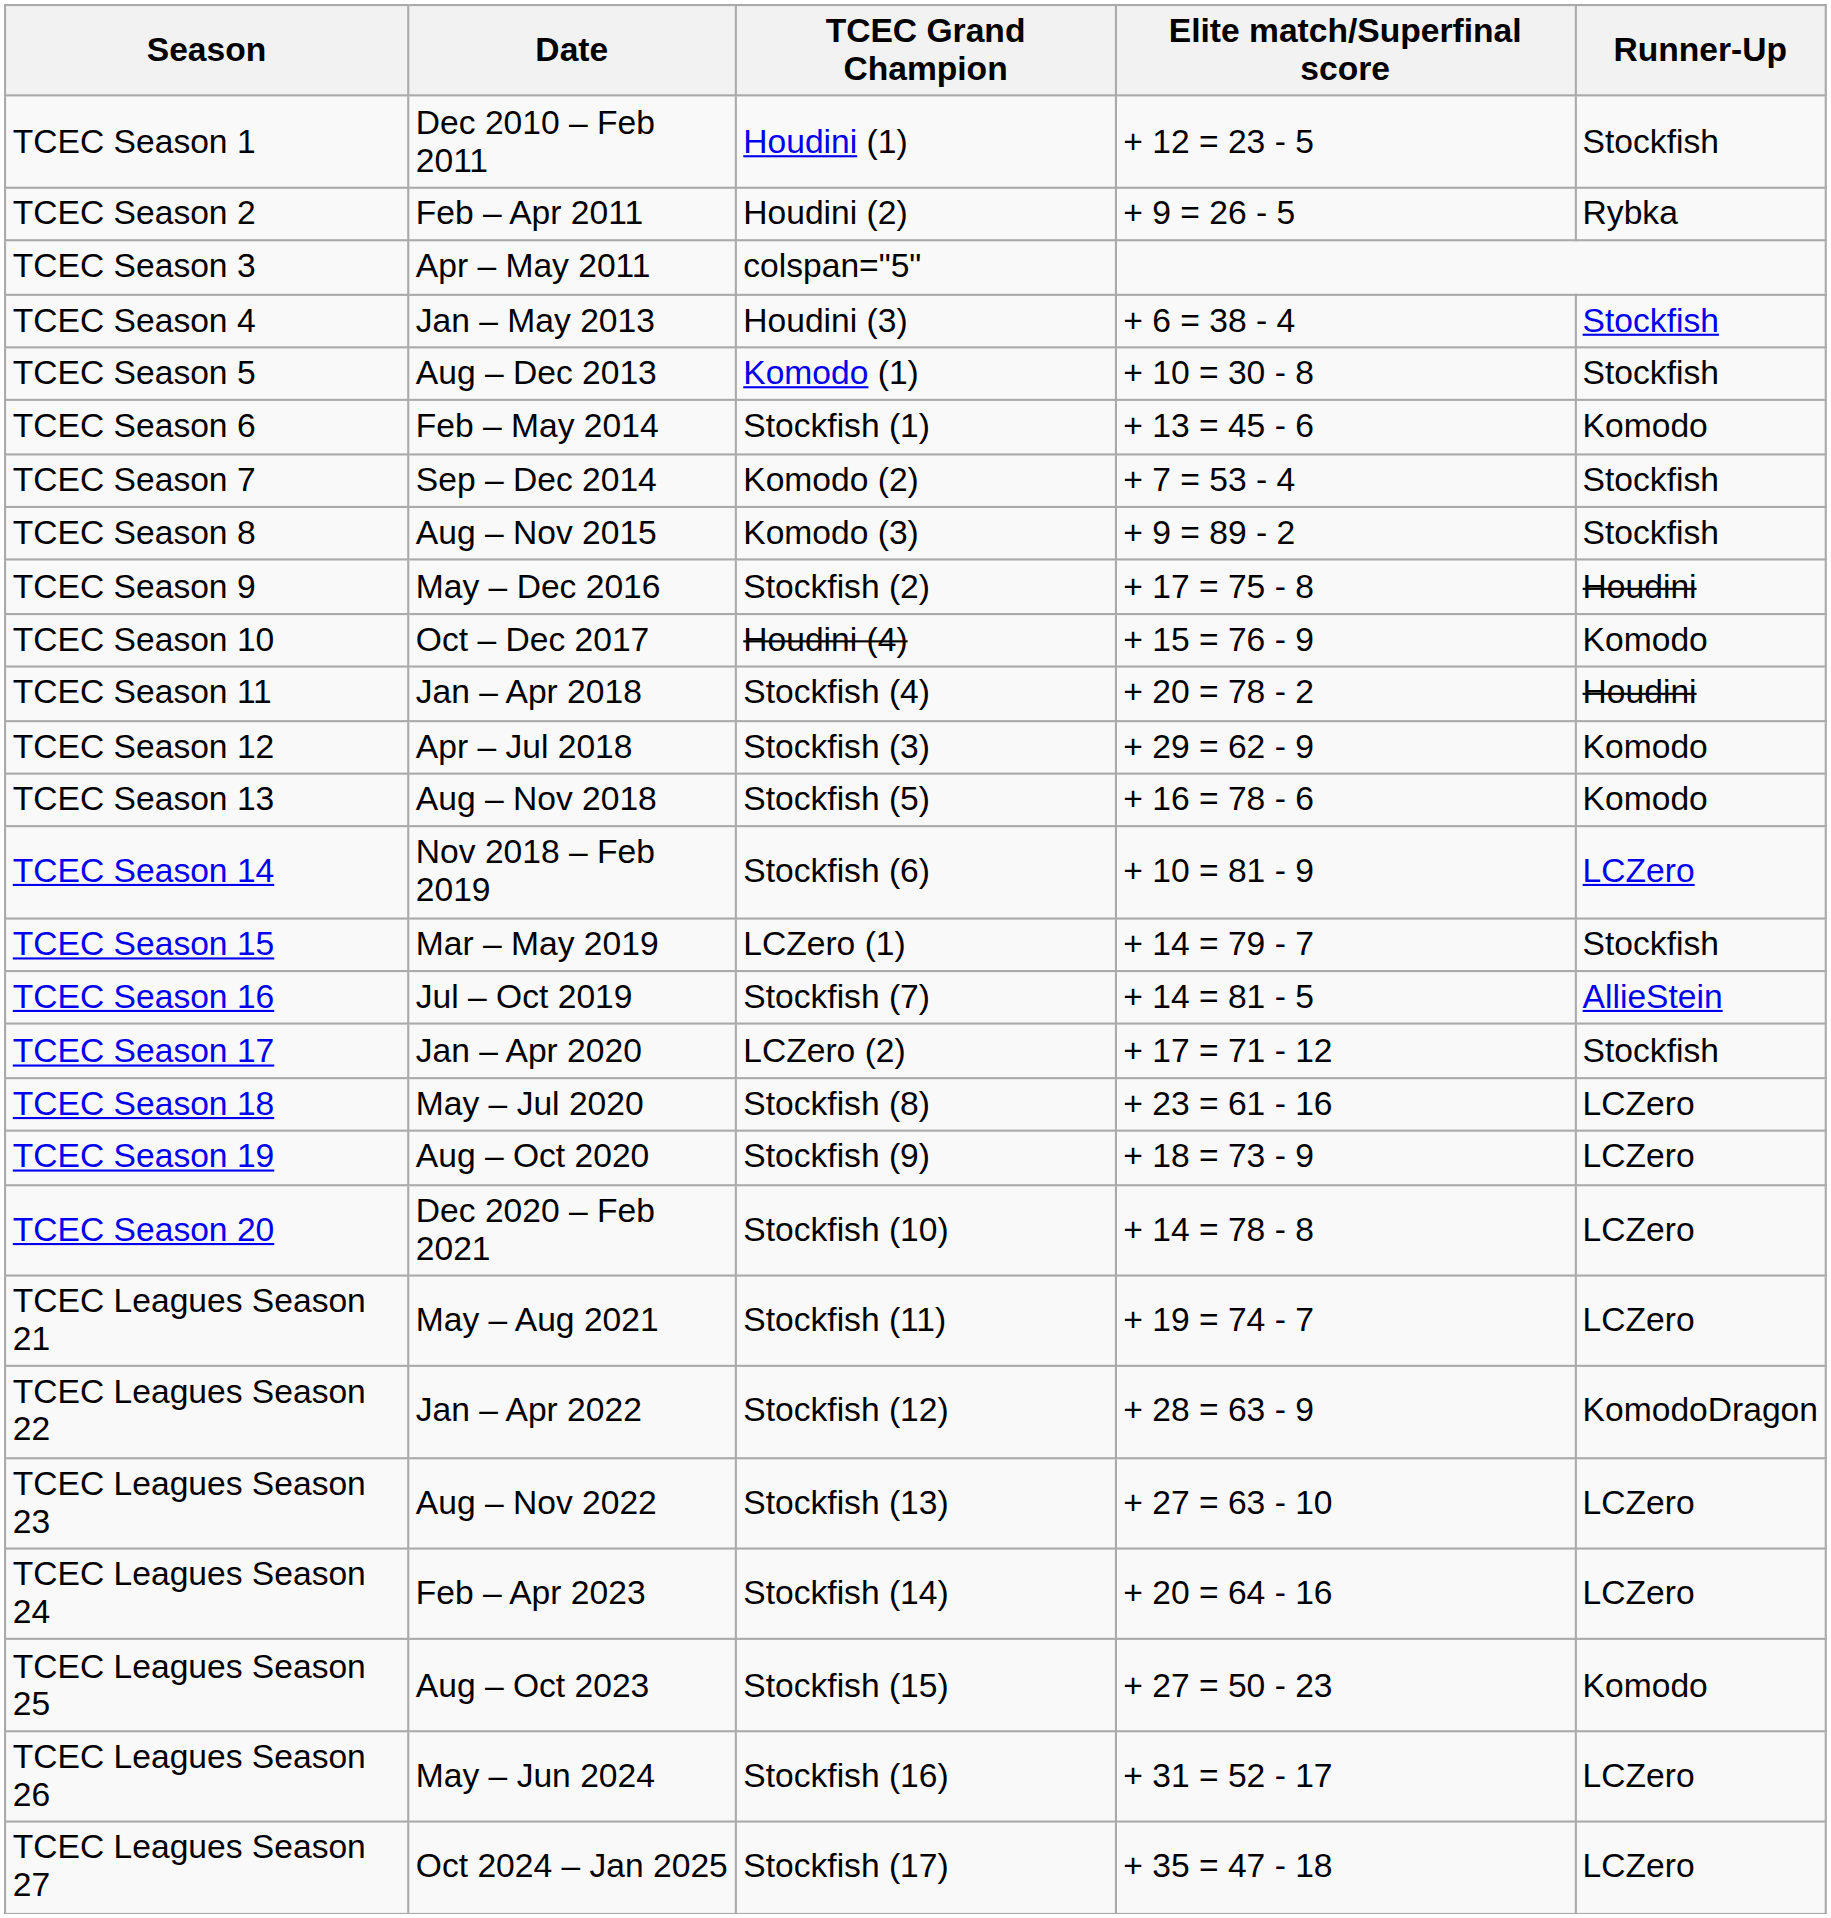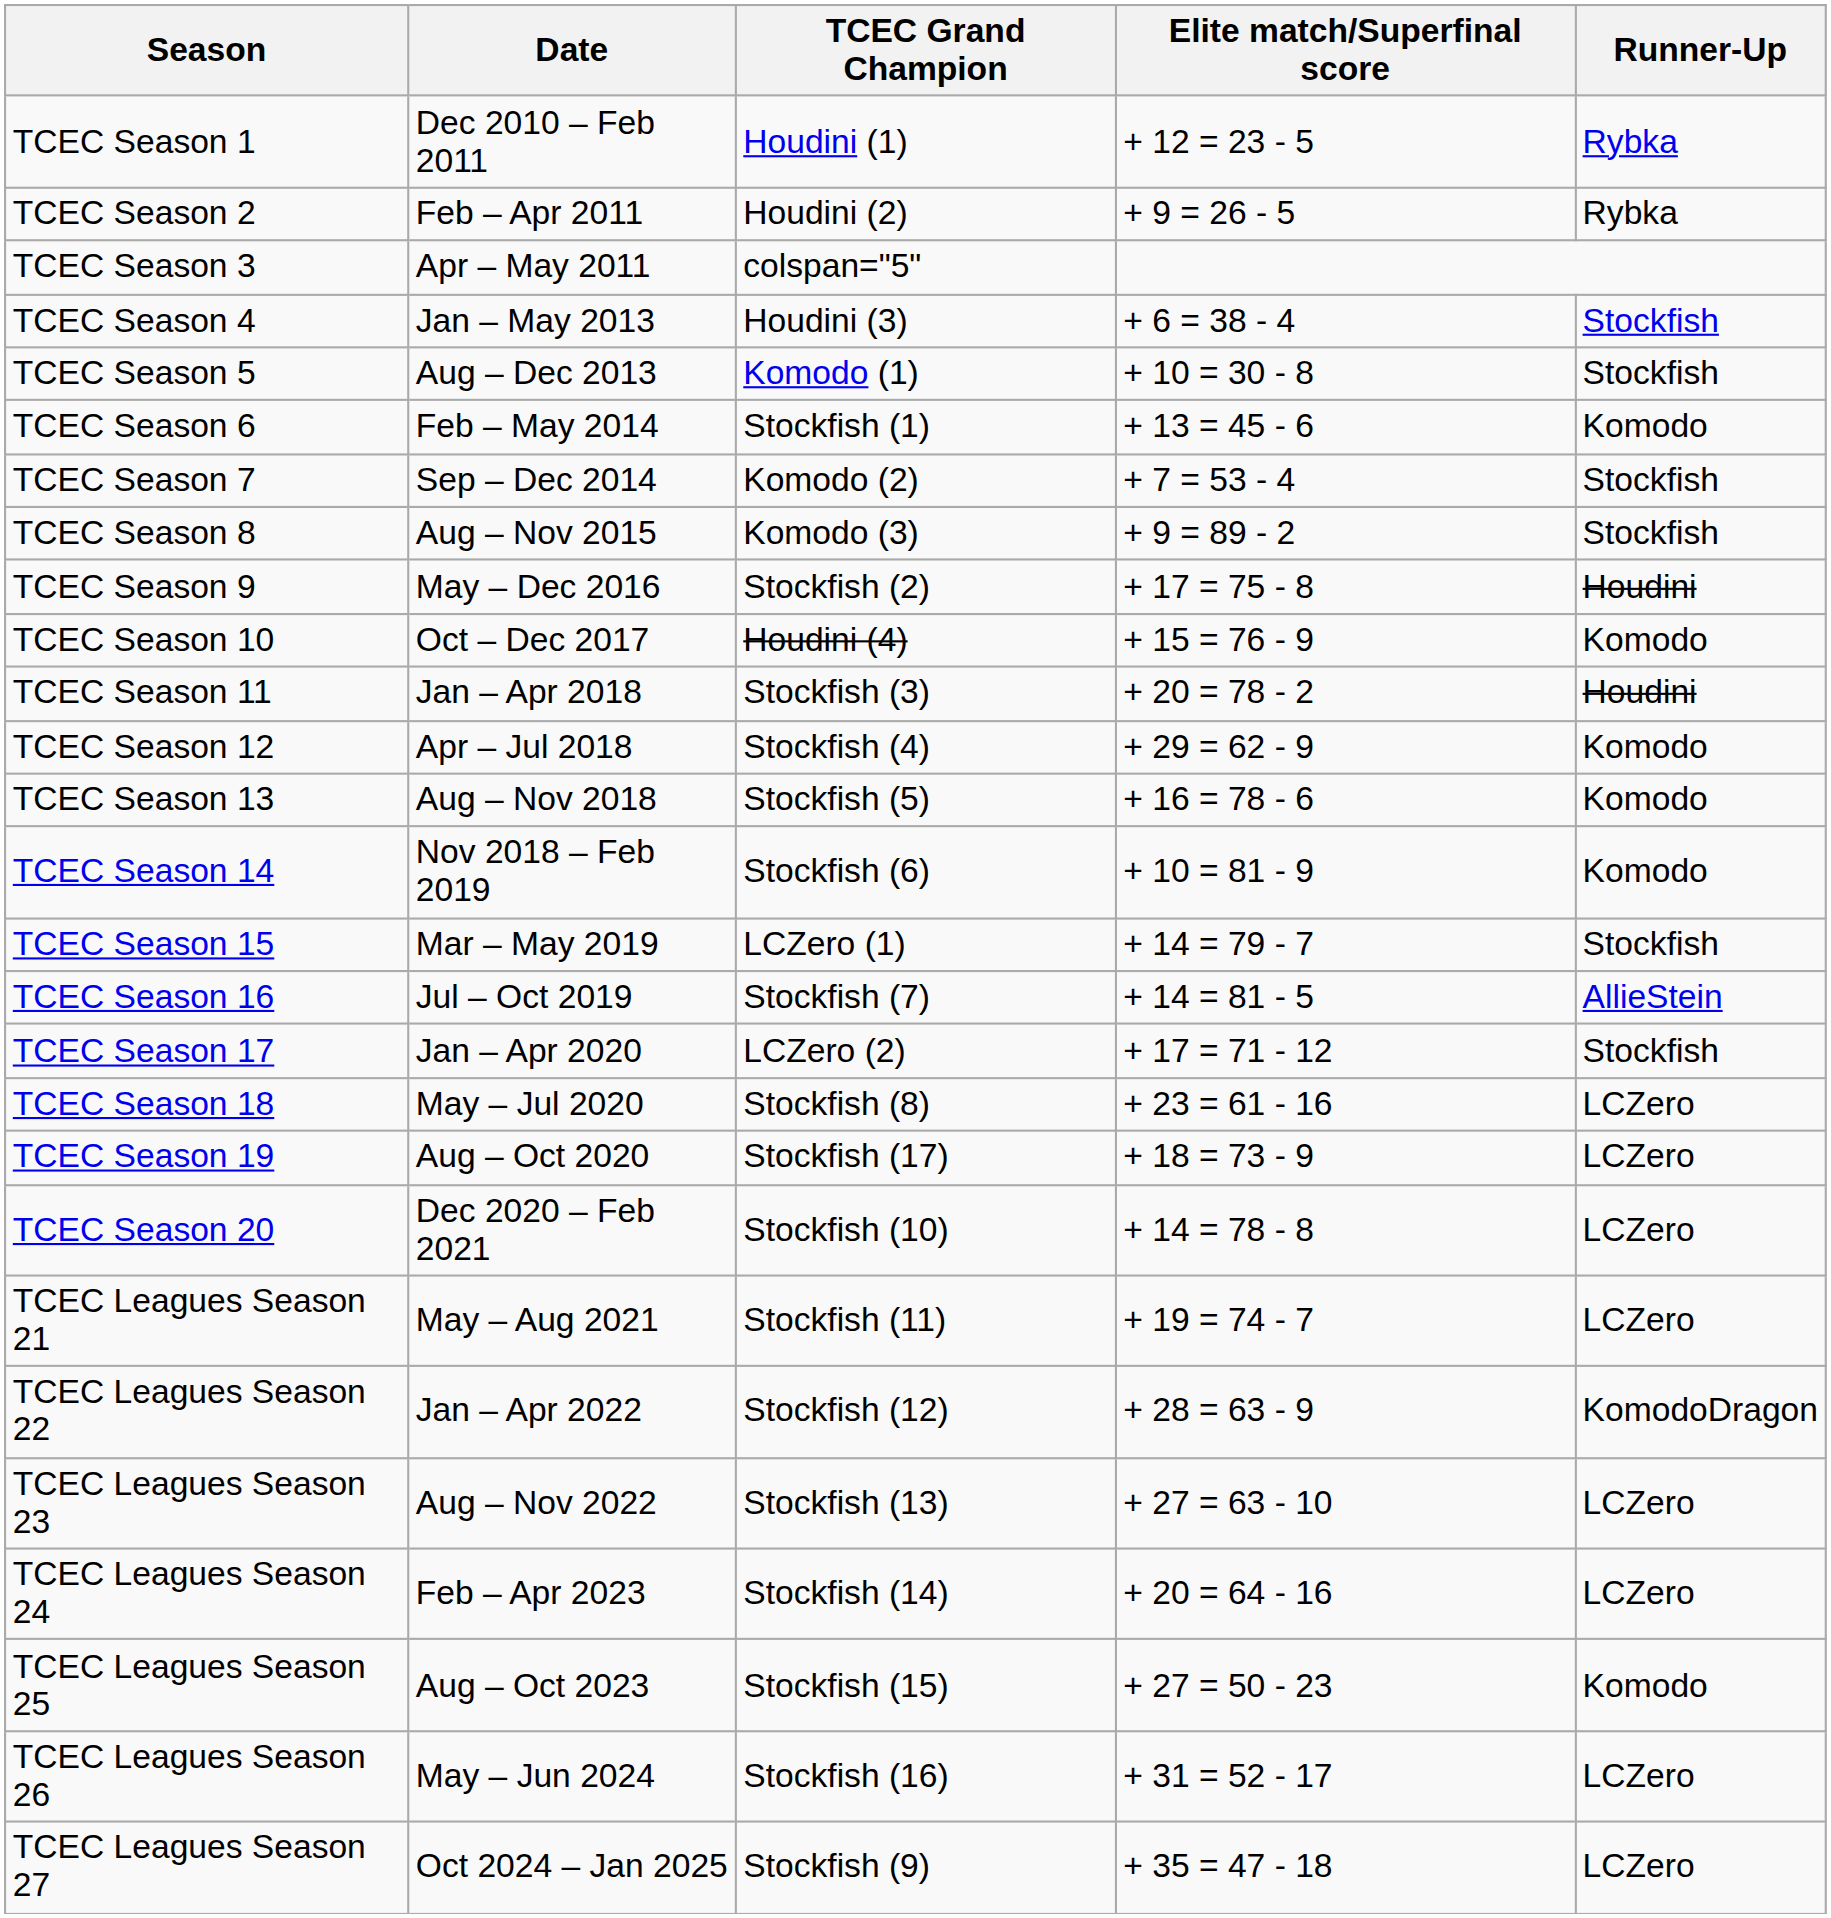(1651, 141) Stockfish -> (1630, 141) Rybka
(837, 692) Stockfish (4) -> (837, 692) Stockfish (3)
(837, 746) Stockfish (3) -> (837, 746) Stockfish (4)
(1639, 871) LCZero -> (1645, 871) Komodo
(837, 1157) Stockfish (9) -> (846, 1157) Stockfish (17)
(846, 1866) Stockfish (17) -> (837, 1866) Stockfish (9)
